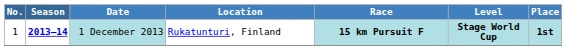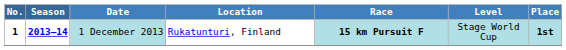(15, 33) normal -> (15, 33) bold
(488, 33) bold -> (488, 33) normal
